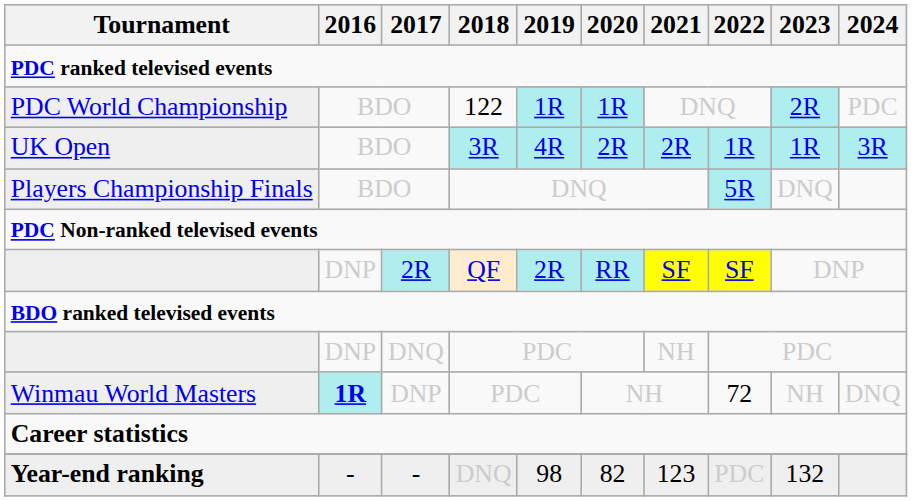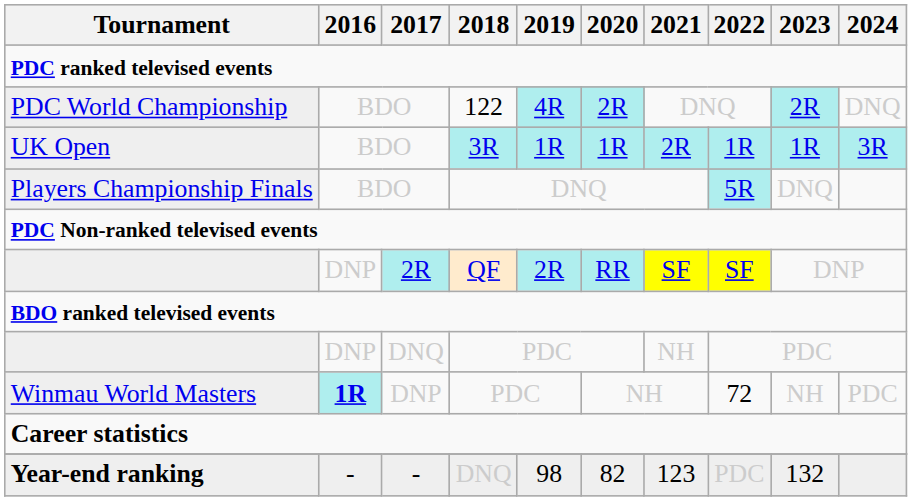(549, 106) 1R -> (549, 106) 4R
(613, 106) 1R -> (613, 106) 2R
(873, 106) PDC -> (873, 106) DNQ
(549, 147) 4R -> (549, 147) 1R
(613, 147) 2R -> (613, 147) 1R
(873, 392) DNQ -> (873, 392) PDC
